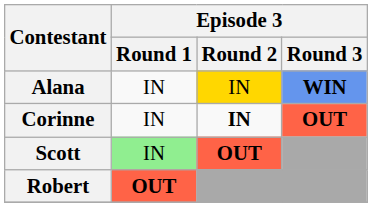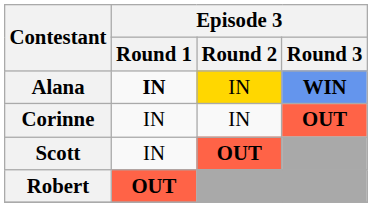(154, 86) normal -> (154, 86) bold
(239, 119) bold -> (239, 119) normal
(154, 152) lightgreen background -> (154, 152) no background
